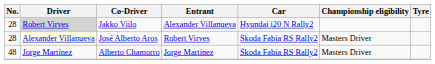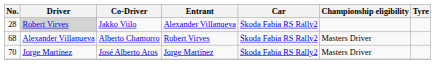(277, 24) Hyundai i20 N Rally2 -> (279, 24) Škoda Fabia RS Rally2
(12, 38) 28 -> (12, 38) 68
(59, 38) lightyellow background -> (59, 38) no background
(128, 38) José Alberto Aros -> (129, 38) Alberto Chamorro
(12, 51) 48 -> (12, 51) 70
(129, 51) Alberto Chamorro -> (128, 51) José Alberto Aros
